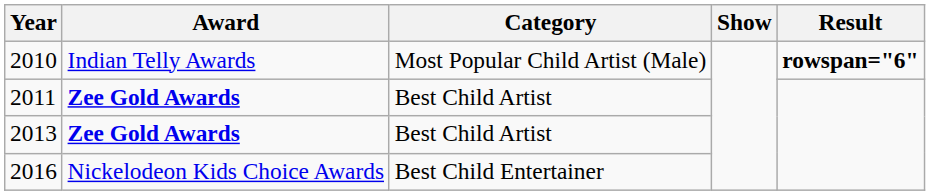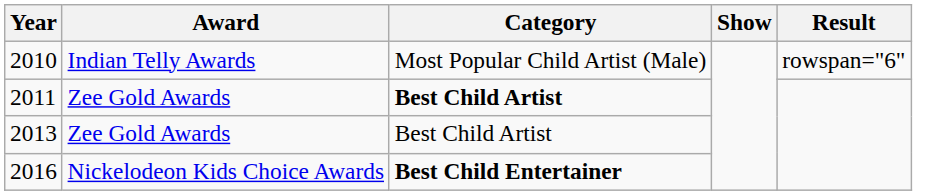(850, 60) bold -> (844, 60) normal
(154, 97) bold -> (149, 97) normal
(473, 97) normal -> (478, 97) bold
(154, 134) bold -> (149, 134) normal
(499, 171) normal -> (508, 171) bold
